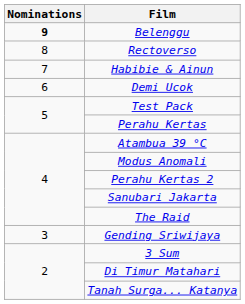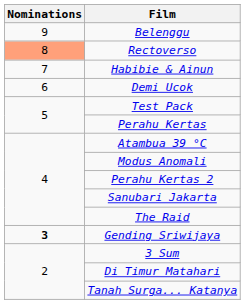(45, 32) bold -> (45, 32) normal
(45, 51) no background -> (45, 51) lightsalmon background
(45, 235) normal -> (45, 235) bold
